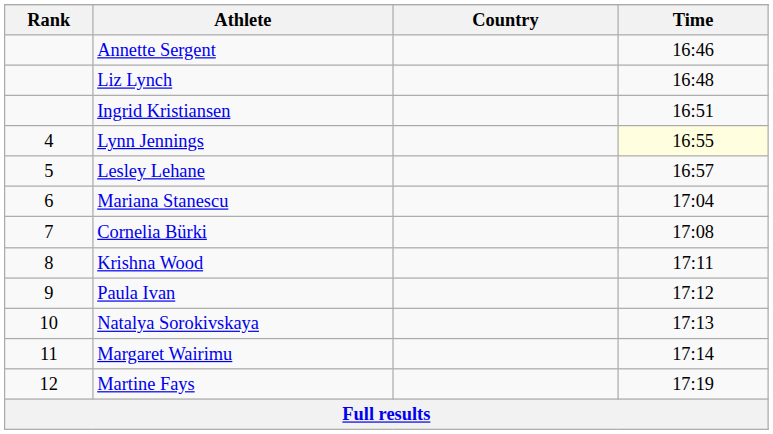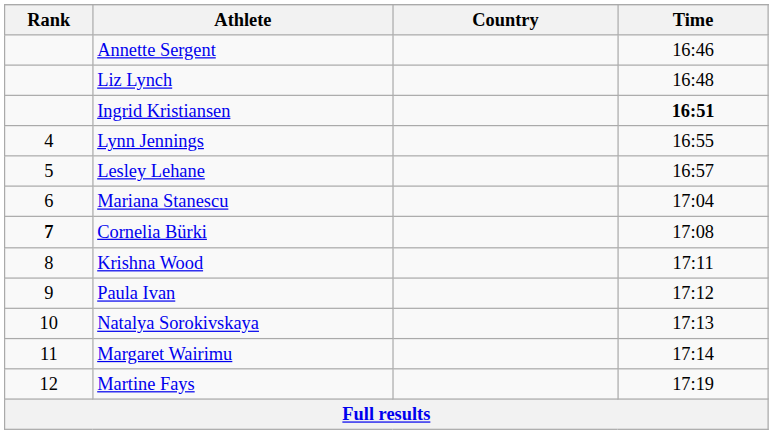(693, 110) normal -> (693, 110) bold
(693, 141) lightyellow background -> (693, 141) no background
(49, 232) normal -> (49, 232) bold
